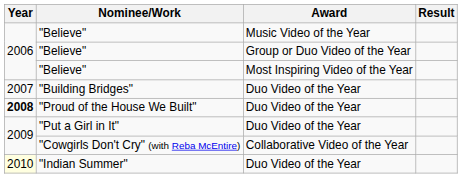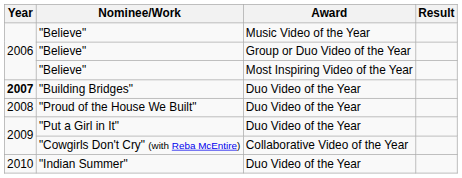(20, 88) normal -> (20, 88) bold
(20, 107) bold -> (20, 107) normal
(20, 164) lightyellow background -> (20, 164) no background
